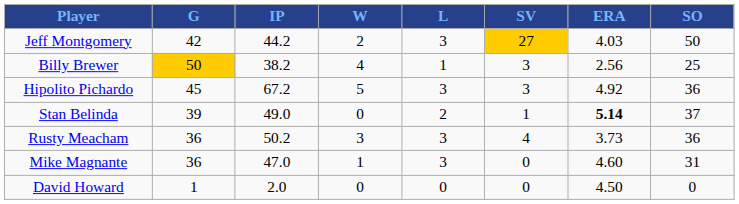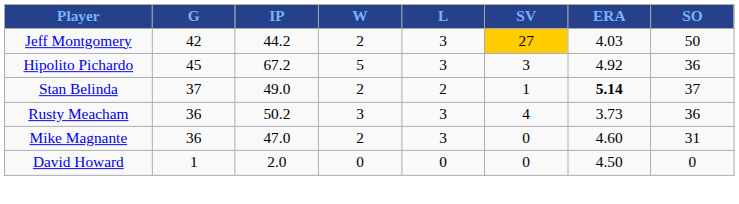- row: (78, 65)
(194, 114) 39 -> (194, 89) 37
(360, 114) 0 -> (360, 89) 2
(360, 162) 1 -> (360, 138) 2
